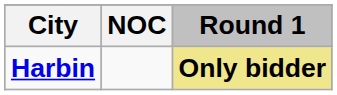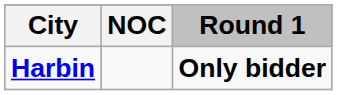(252, 67) khaki background -> (252, 67) no background
